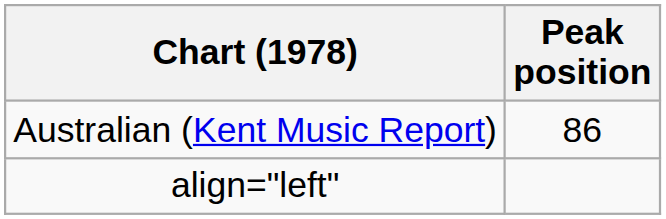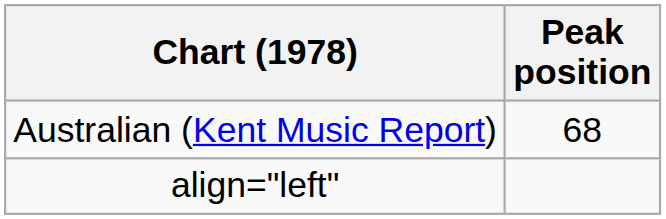(582, 128) 86 -> (582, 128) 68
